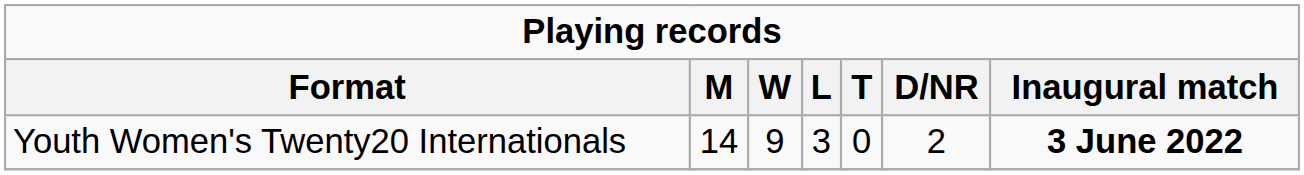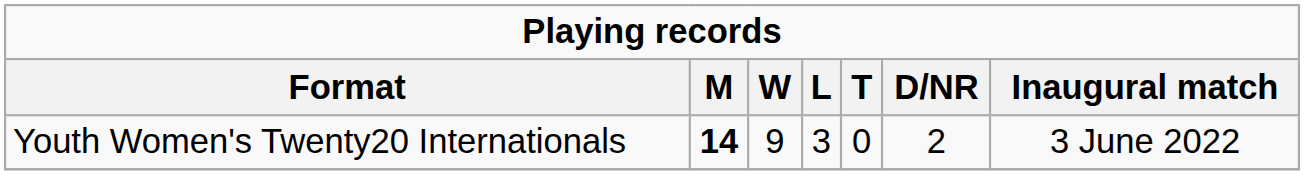(719, 141) normal -> (719, 141) bold
(1145, 141) bold -> (1145, 141) normal
